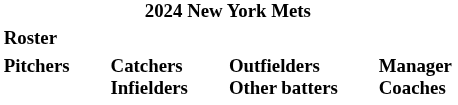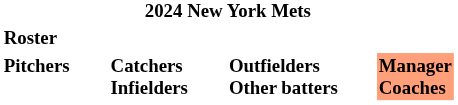(415, 76) no background -> (415, 76) lightsalmon background
